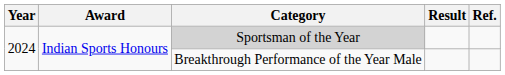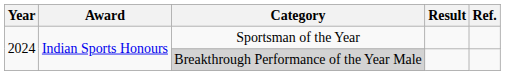(298, 37) lightgrey background -> (298, 37) no background
(298, 59) no background -> (298, 59) lightgrey background
